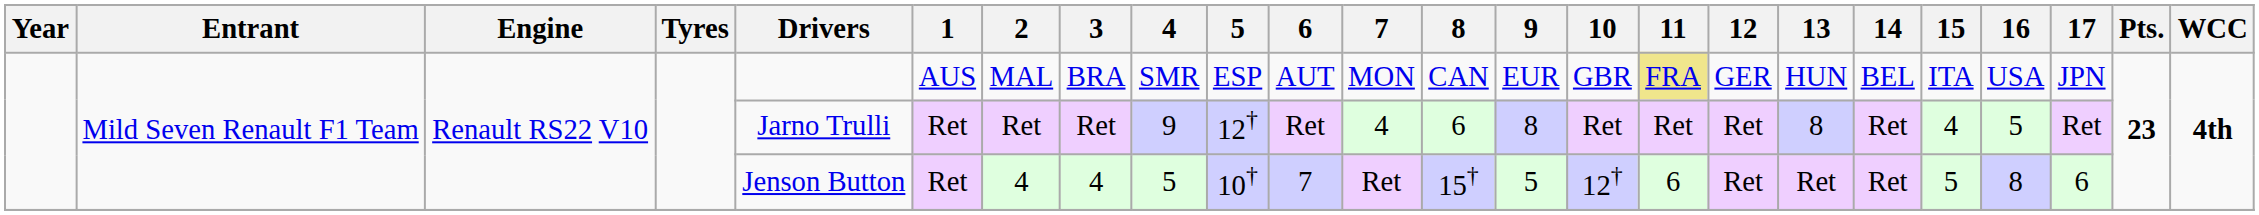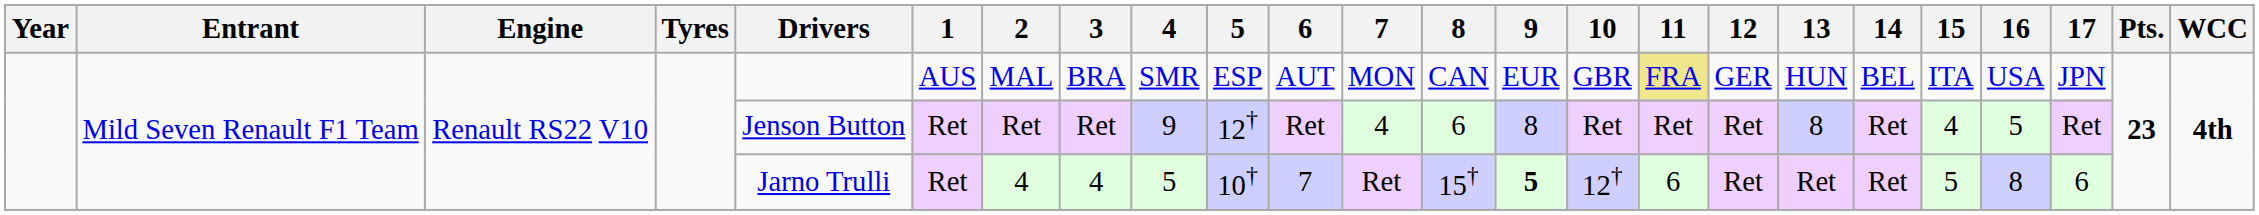(824, 126) Jarno Trulli -> (824, 126) Jenson Button
(824, 181) Jenson Button -> (824, 181) Jarno Trulli
(1531, 181) normal -> (1531, 181) bold
